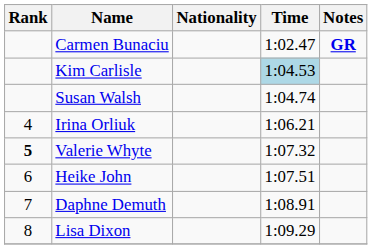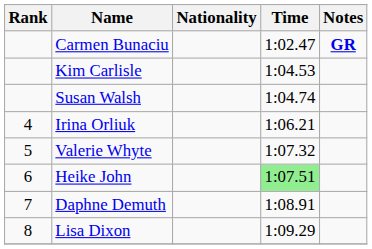(290, 71) lightblue background -> (290, 71) no background
(28, 151) bold -> (28, 151) normal
(290, 177) no background -> (290, 177) lightgreen background
